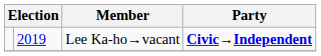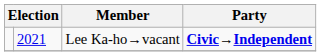(31, 39) 2019 -> (31, 39) 2021
